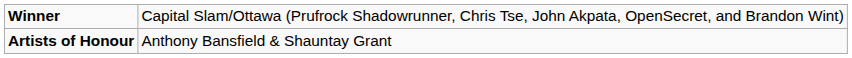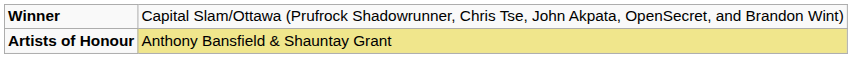(266, 41) no background -> (266, 41) khaki background
